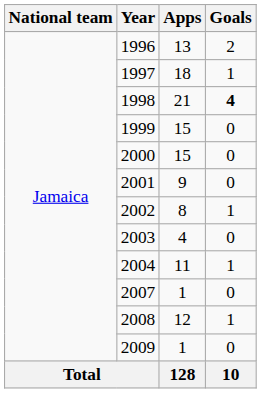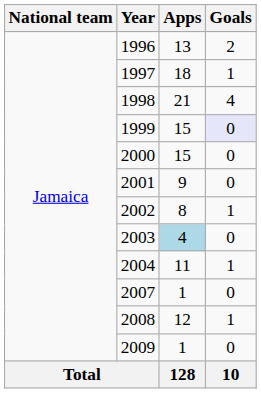(231, 100) bold -> (231, 100) normal
(231, 127) no background -> (231, 127) lavender background
(182, 237) no background -> (182, 237) lightblue background
